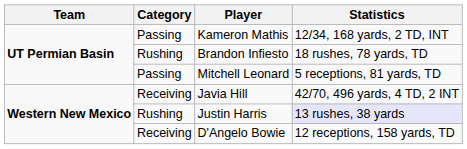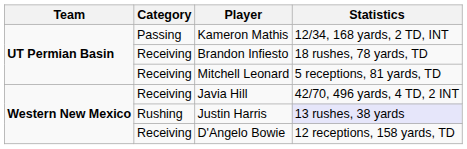(160, 54) Rushing -> (164, 54) Receiving
(159, 74) Passing -> (164, 74) Receiving
